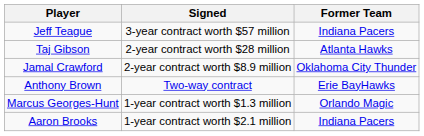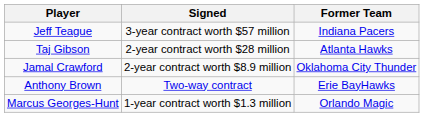- row: (63, 121)
